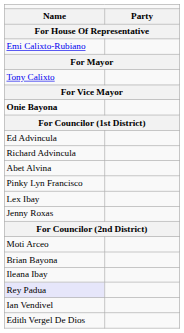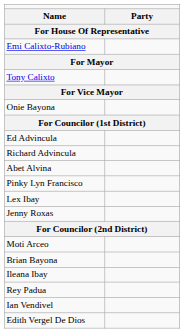(32, 108) bold -> (31, 108) normal
(26, 290) lavender background -> (26, 290) no background
